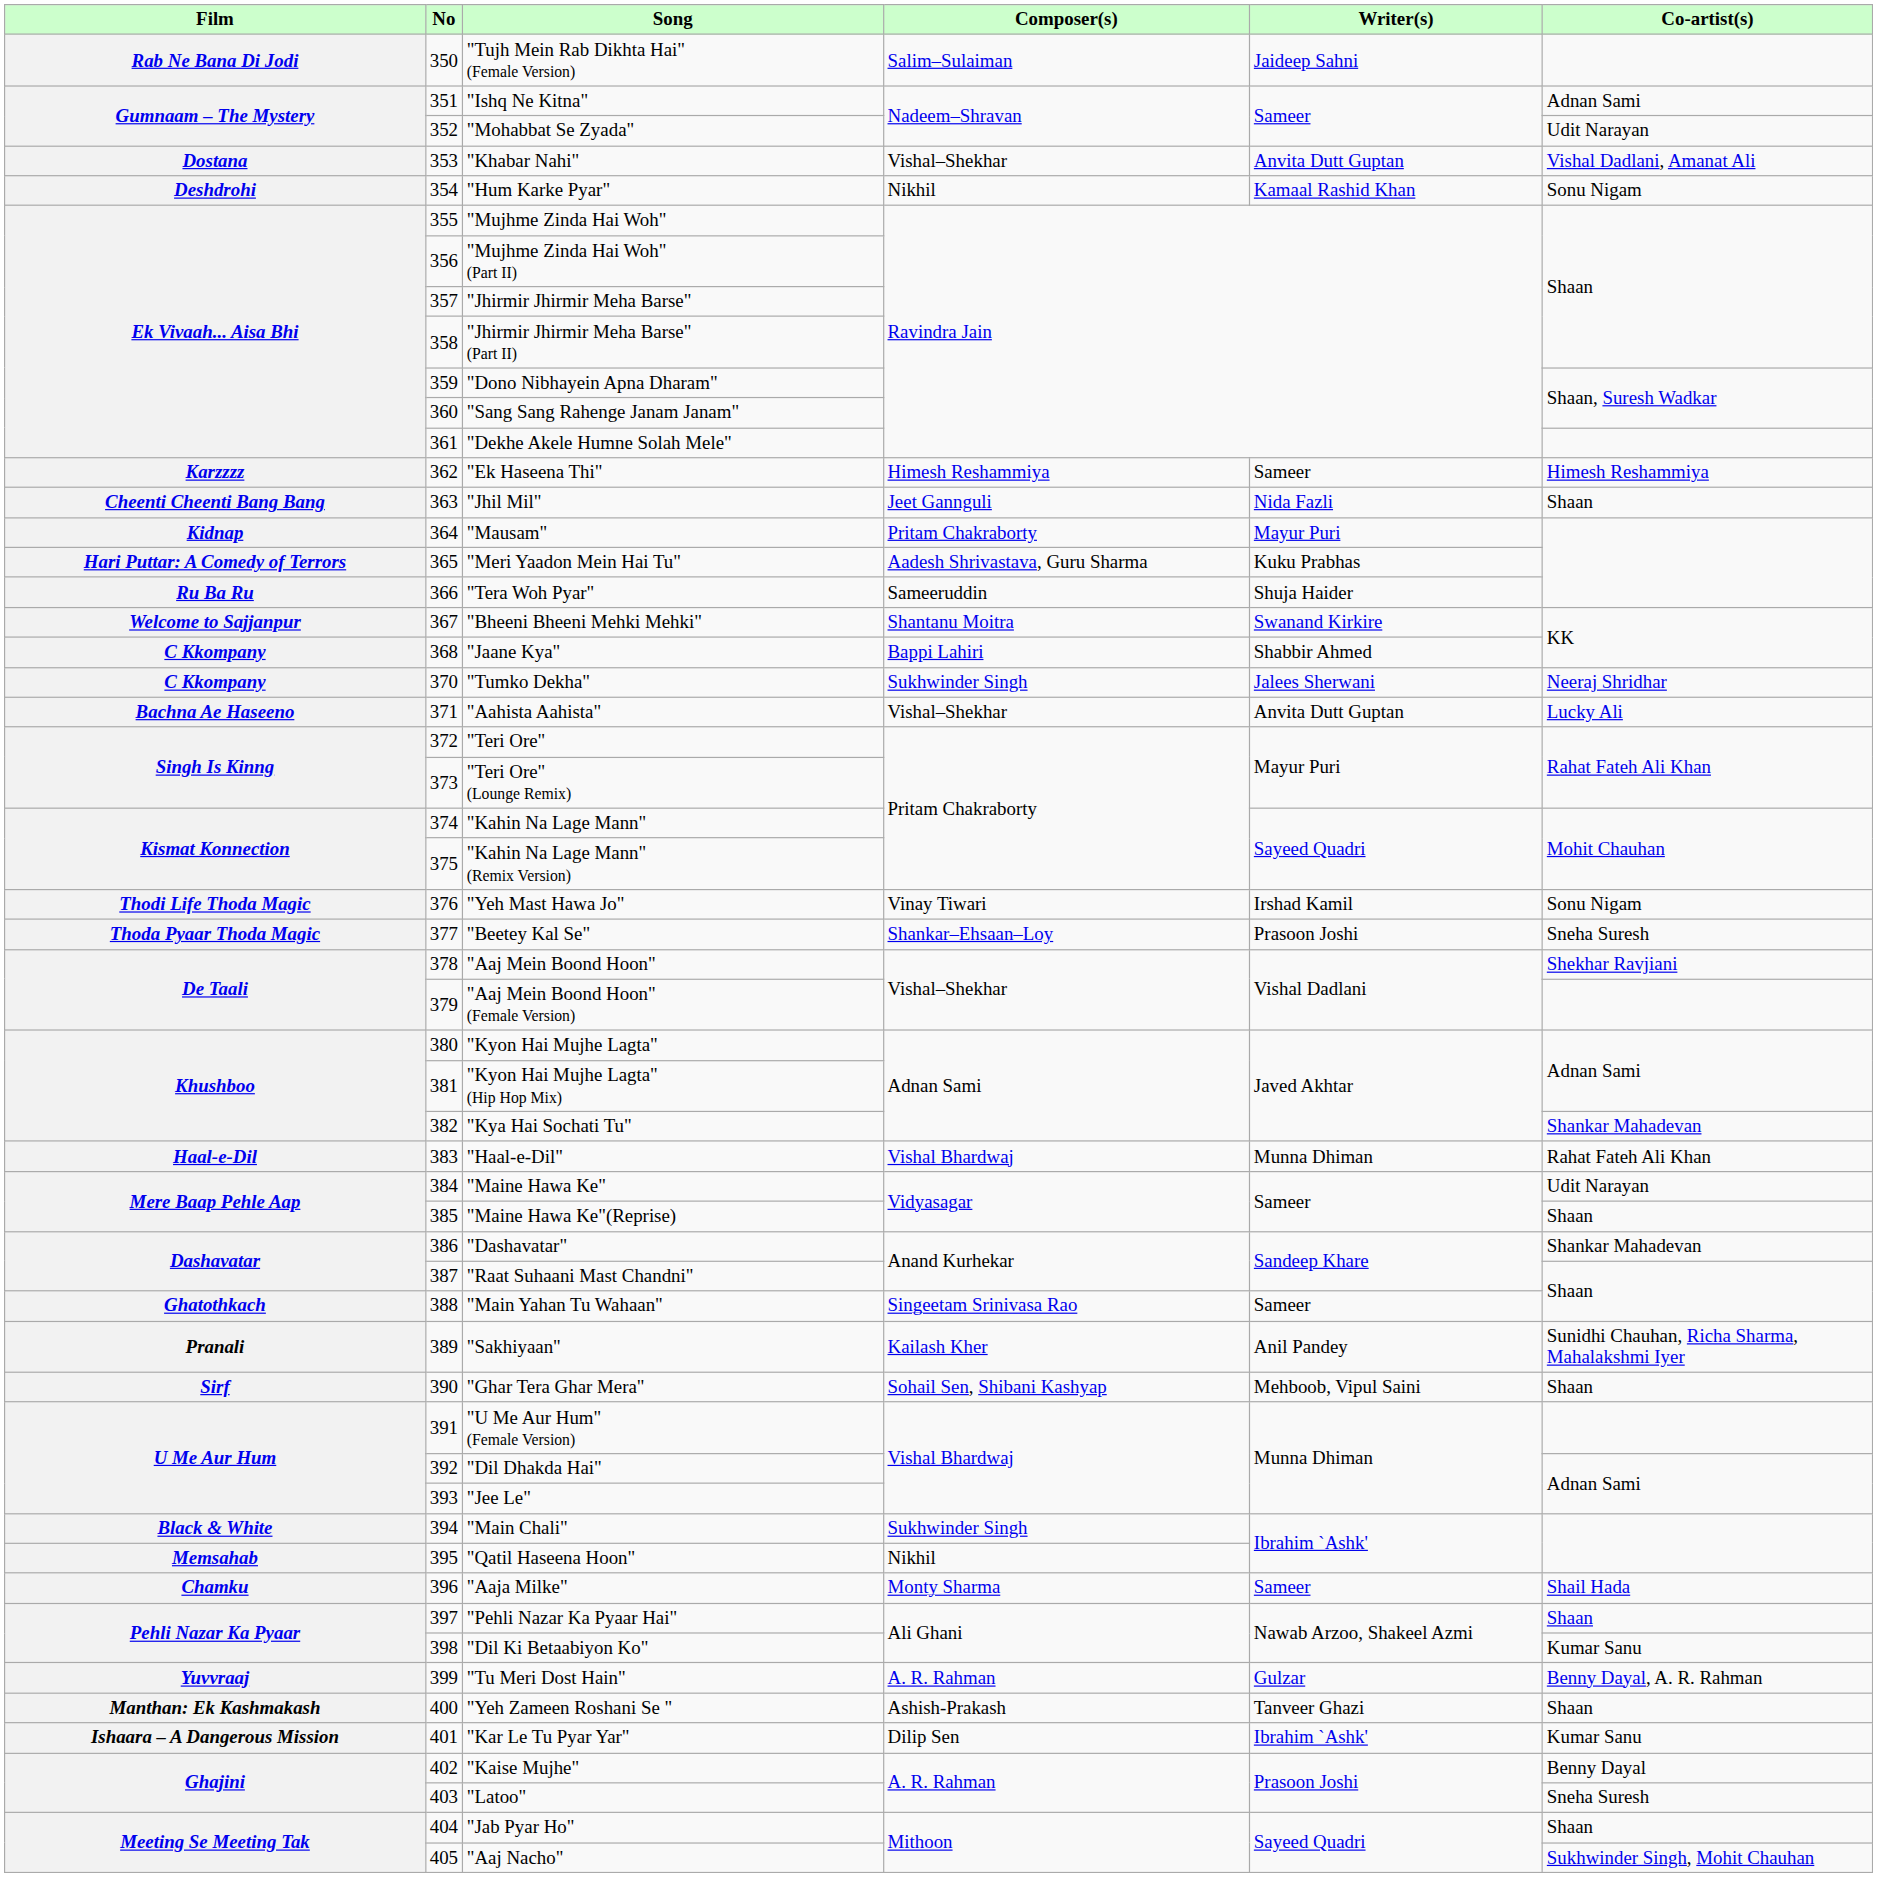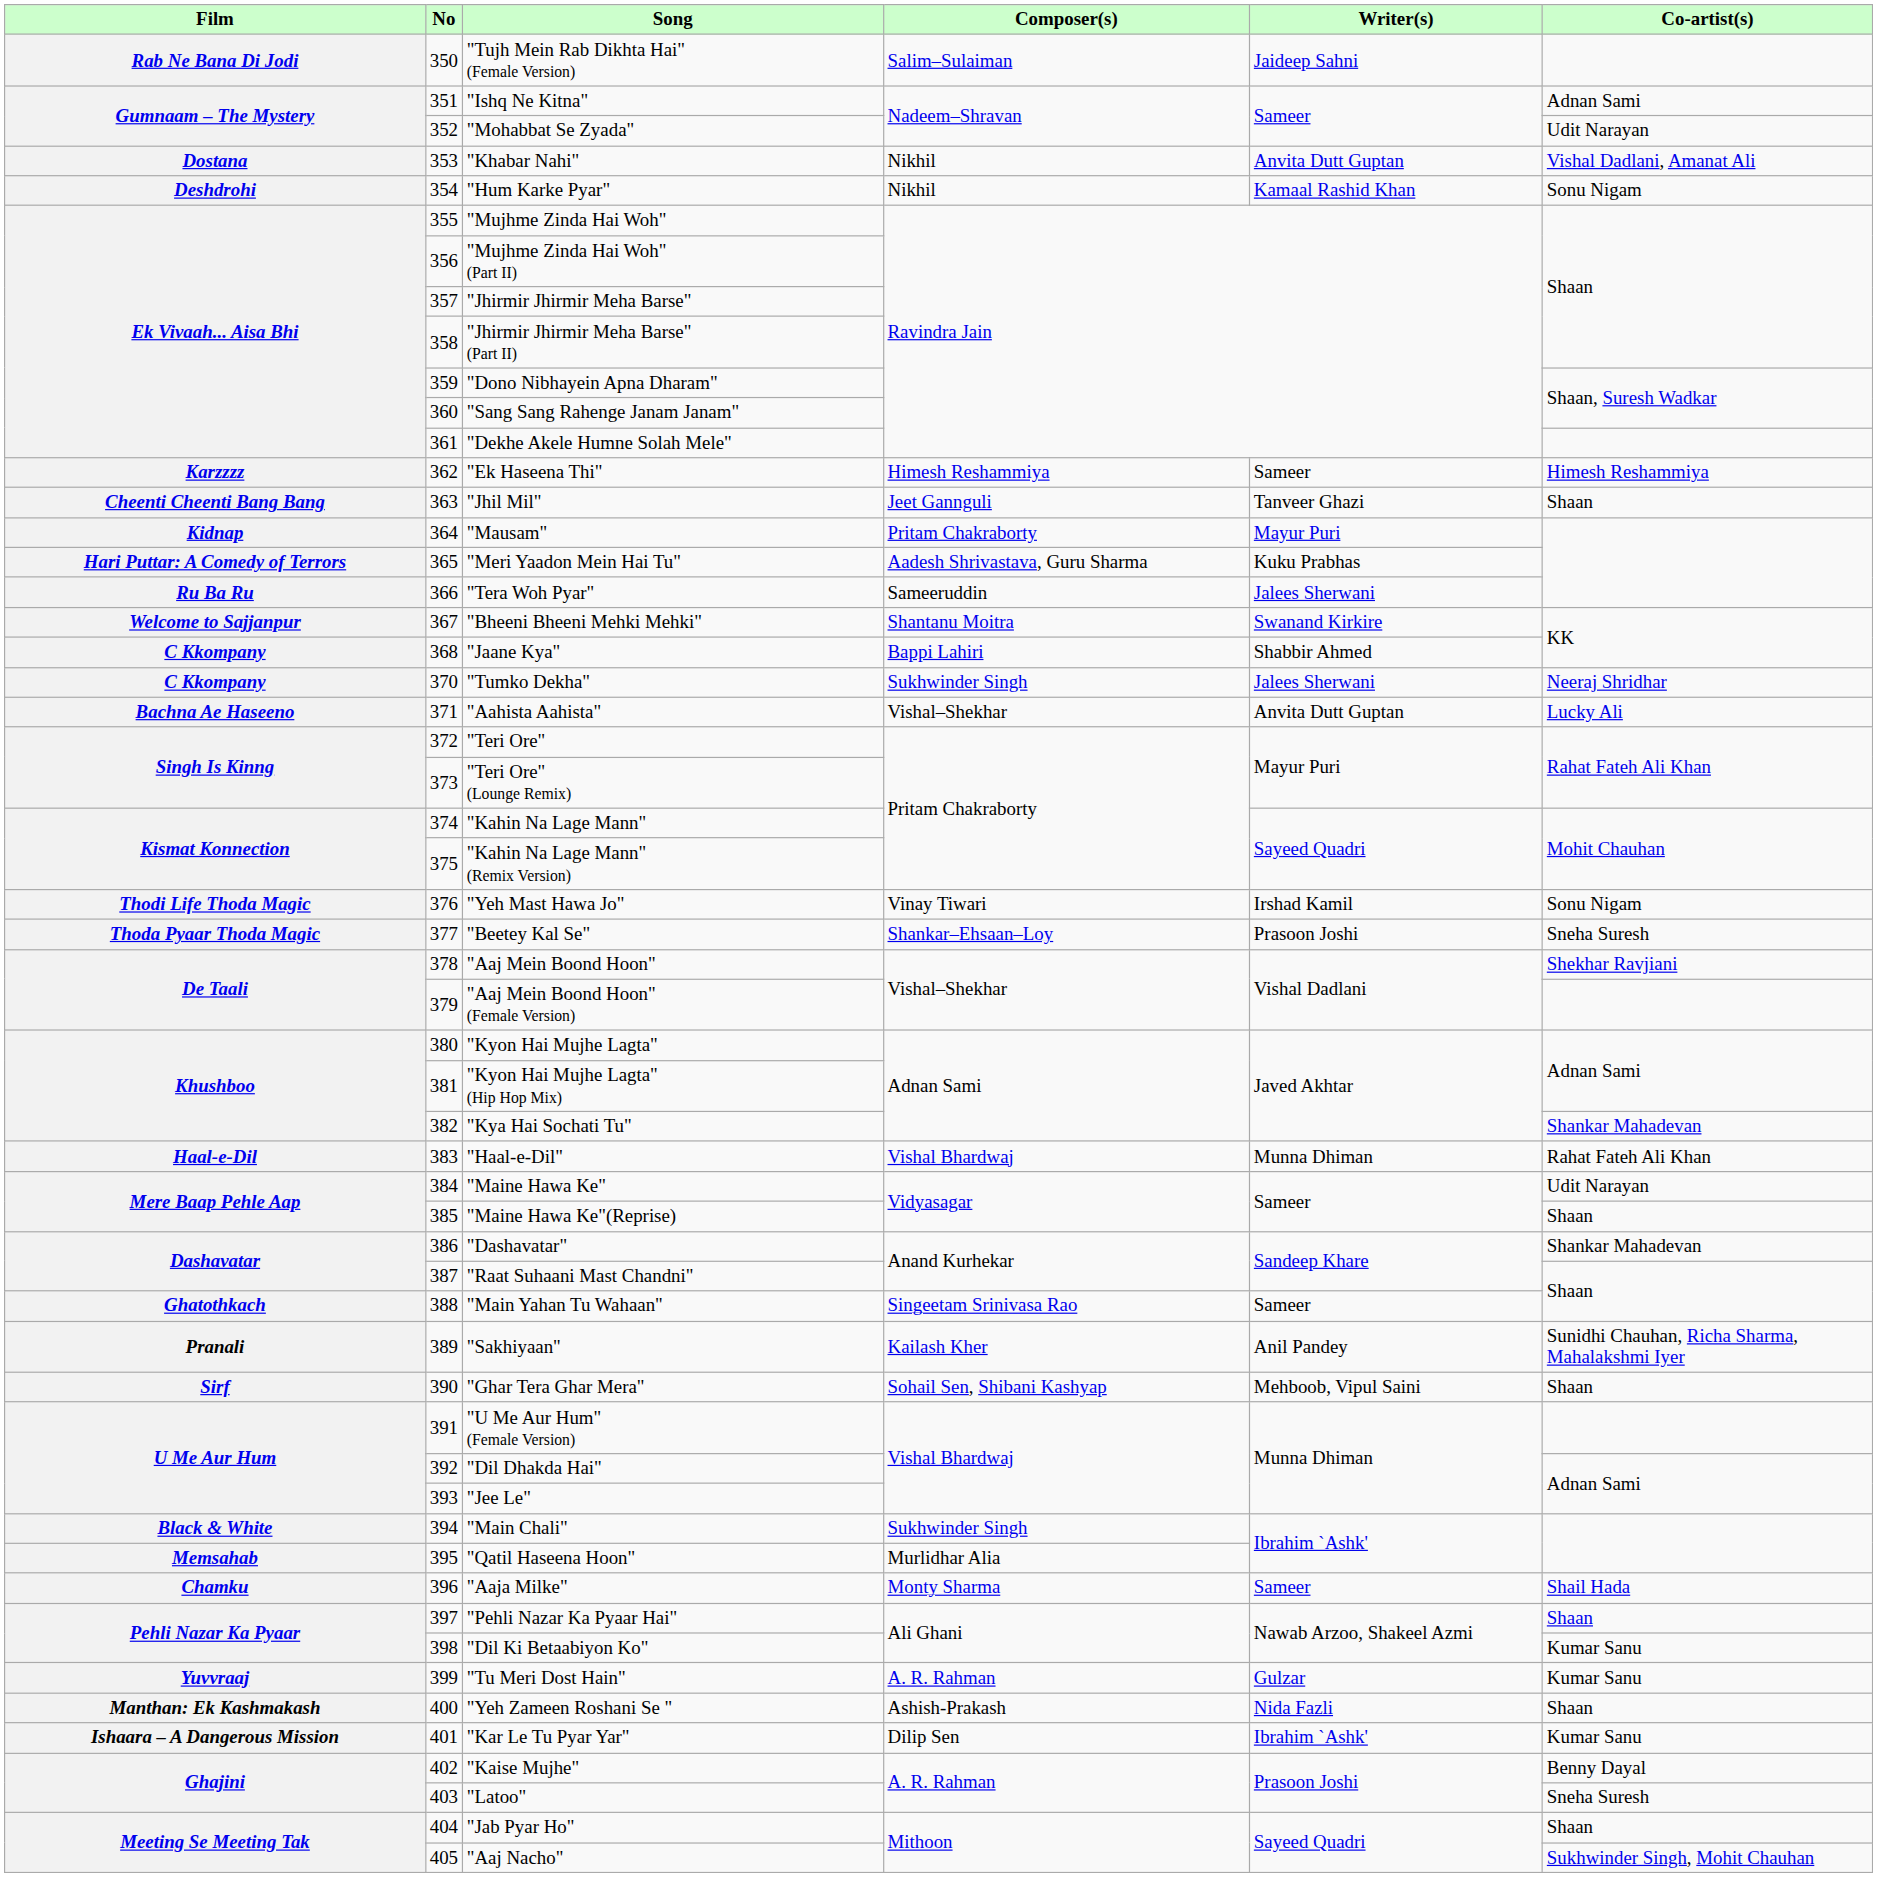(947, 160) Vishal–Shekhar -> (912, 160) Nikhil
(1293, 502) Nida Fazli -> (1309, 502) Tanveer Ghazi
(1303, 592) Shuja Haider -> (1314, 592) Jalees Sherwani
(912, 1558) Nikhil -> (944, 1558) Murlidhar Alia
(1655, 1677) Benny Dayal, A. R. Rahman -> (1594, 1677) Kumar Sanu
(1309, 1707) Tanveer Ghazi -> (1293, 1707) Nida Fazli
